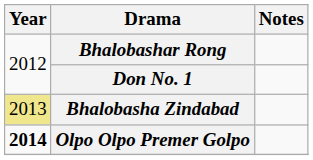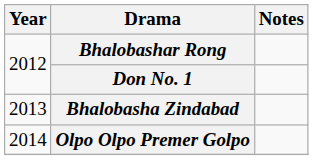(28, 109) khaki background -> (28, 109) no background
(28, 139) bold -> (28, 139) normal
